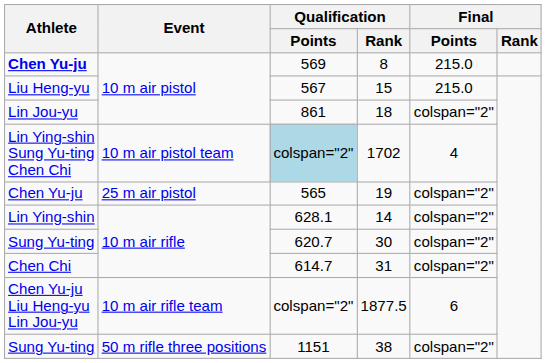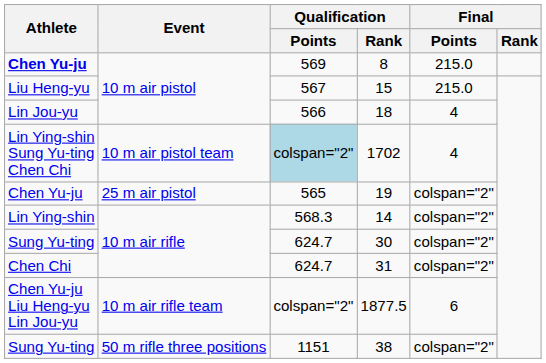(313, 112) 861 -> (313, 112) 566
(454, 112) colspan="2" -> (454, 112) 4
(313, 218) 628.1 -> (313, 218) 568.3
(313, 242) 620.7 -> (313, 242) 624.7
(313, 265) 614.7 -> (313, 265) 624.7
